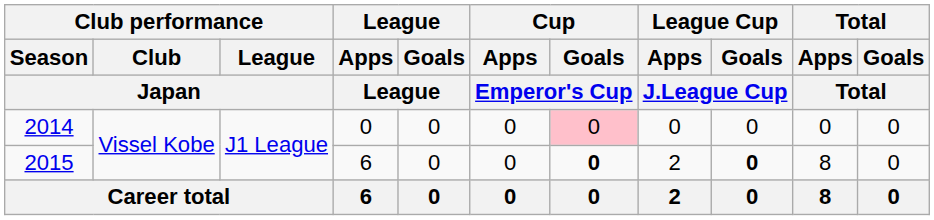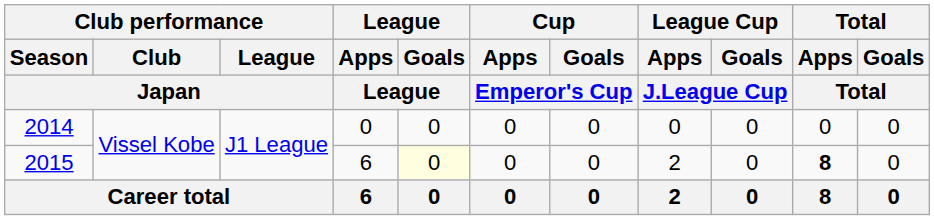(594, 127) pink background -> (594, 127) no background
(434, 162) no background -> (434, 162) lightyellow background
(594, 162) bold -> (594, 162) normal
(752, 162) bold -> (752, 162) normal
(825, 162) normal -> (825, 162) bold
